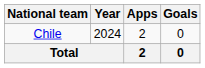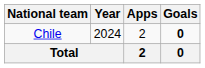(180, 33) normal -> (180, 33) bold
